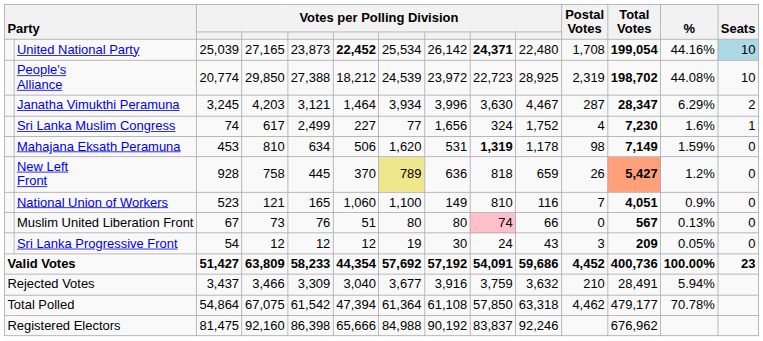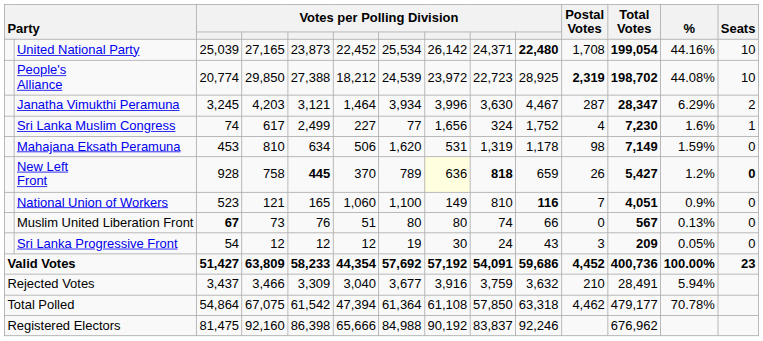(356, 49) bold -> (356, 49) normal
(493, 49) bold -> (493, 49) normal
(539, 49) normal -> (539, 49) bold
(748, 49) lightblue background -> (748, 49) no background
(589, 77) normal -> (589, 77) bold
(497, 146) bold -> (497, 146) normal
(319, 174) normal -> (319, 174) bold
(411, 174) khaki background -> (411, 174) no background
(456, 174) no background -> (456, 174) lightyellow background
(502, 174) normal -> (502, 174) bold
(641, 174) lightsalmon background -> (641, 174) no background
(752, 174) normal -> (752, 174) bold
(548, 202) normal -> (548, 202) bold
(232, 222) normal -> (232, 222) bold
(506, 222) pink background -> (506, 222) no background
